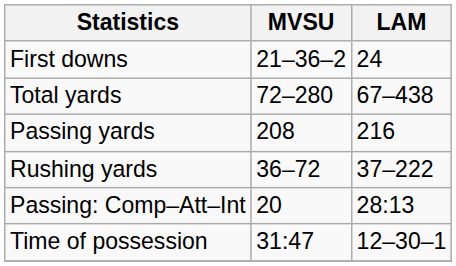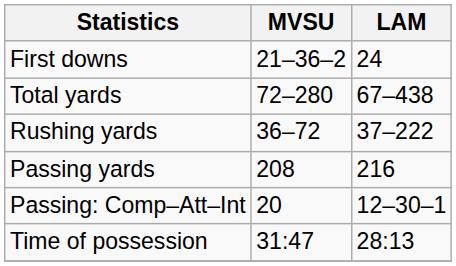rows swapped: (84, 168) <-> (82, 132)
(385, 205) 28:13 -> (401, 205) 12–30–1
(401, 242) 12–30–1 -> (385, 242) 28:13
